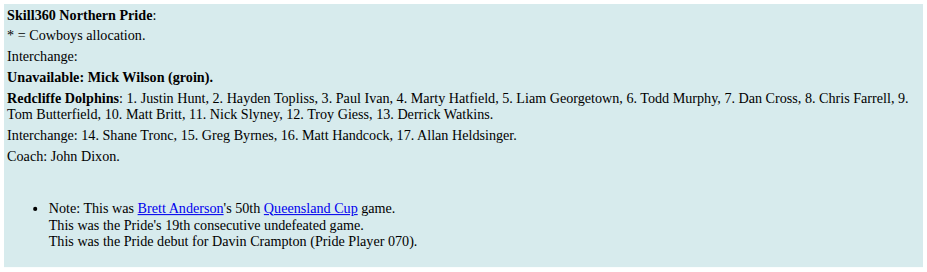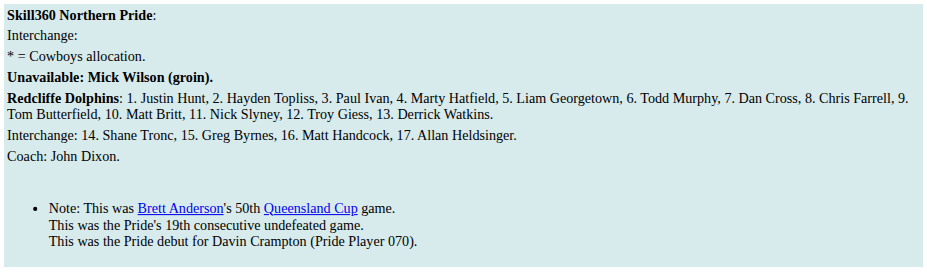(76, 36) * = Cowboys allocation. -> (42, 36) Interchange:
(42, 57) Interchange: -> (76, 57) * = Cowboys allocation.
